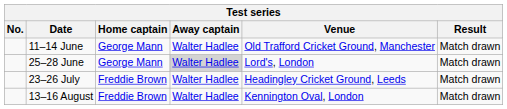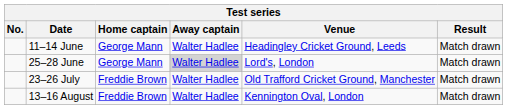(340, 46) Old Trafford Cricket Ground, Manchester -> (325, 46) Headingley Cricket Ground, Leeds
(325, 79) Headingley Cricket Ground, Leeds -> (340, 79) Old Trafford Cricket Ground, Manchester
